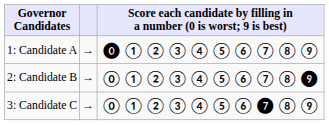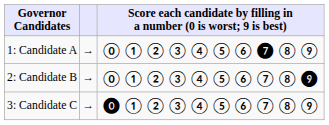(210, 50) ⓿①②③④⑤⑥⑦⑧⑨ -> (210, 50) ⓪①②③④⑤⑥❼⑧⑨
(210, 105) ⓪①②③④⑤⑥❼⑧⑨ -> (210, 105) ⓿①②③④⑤⑥⑦⑧⑨
